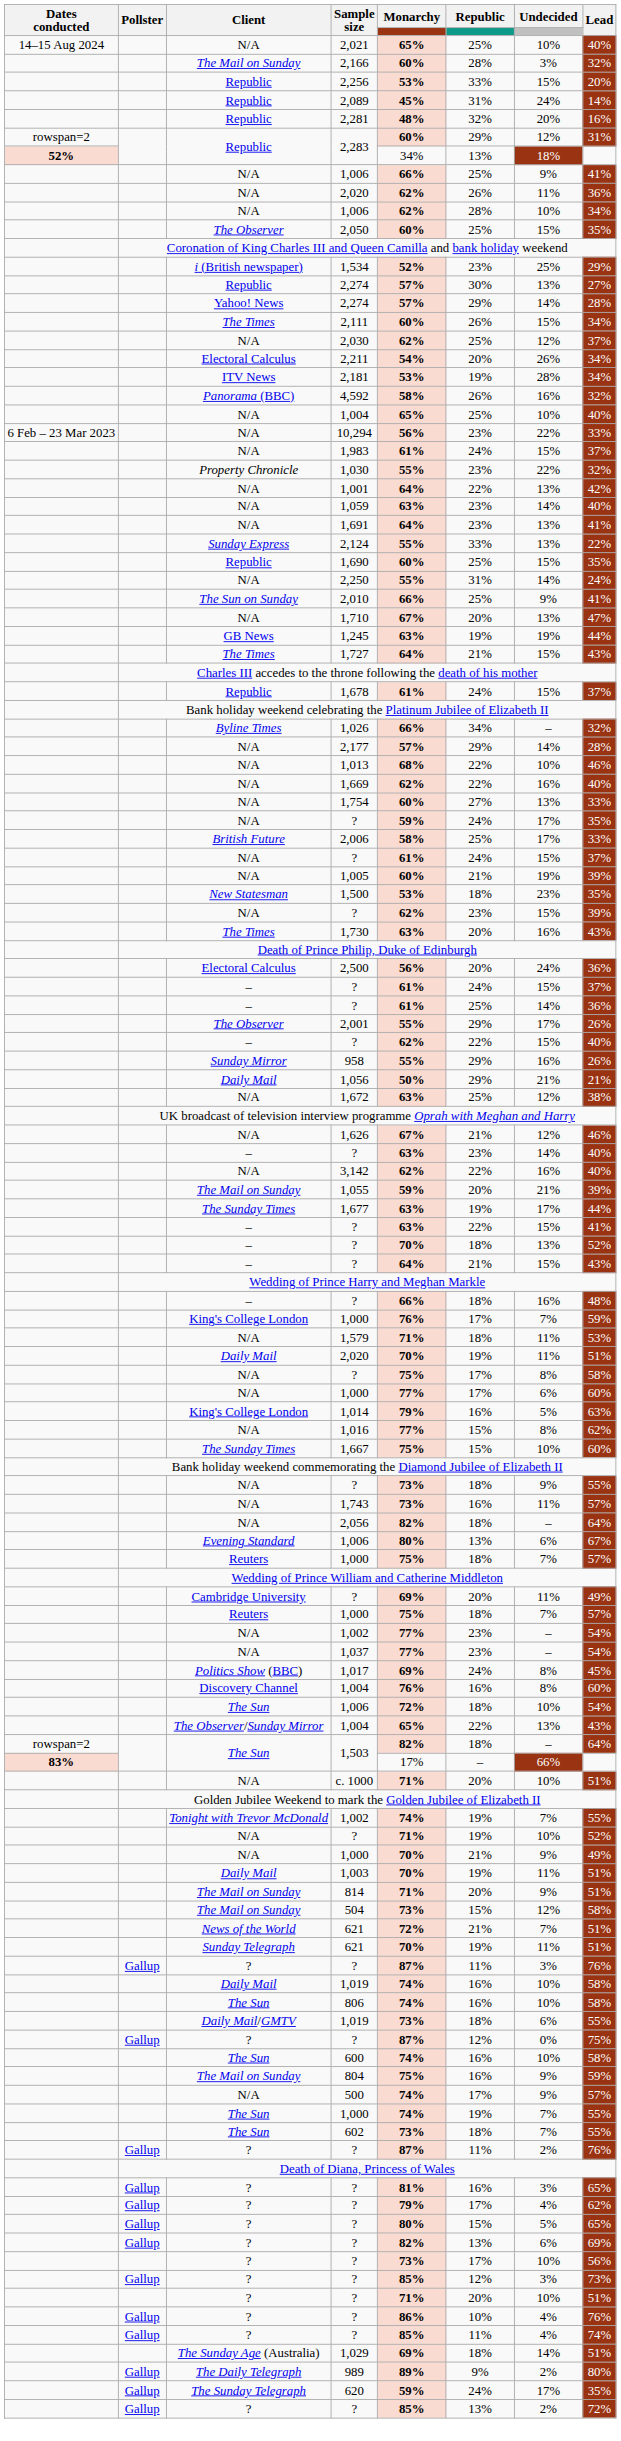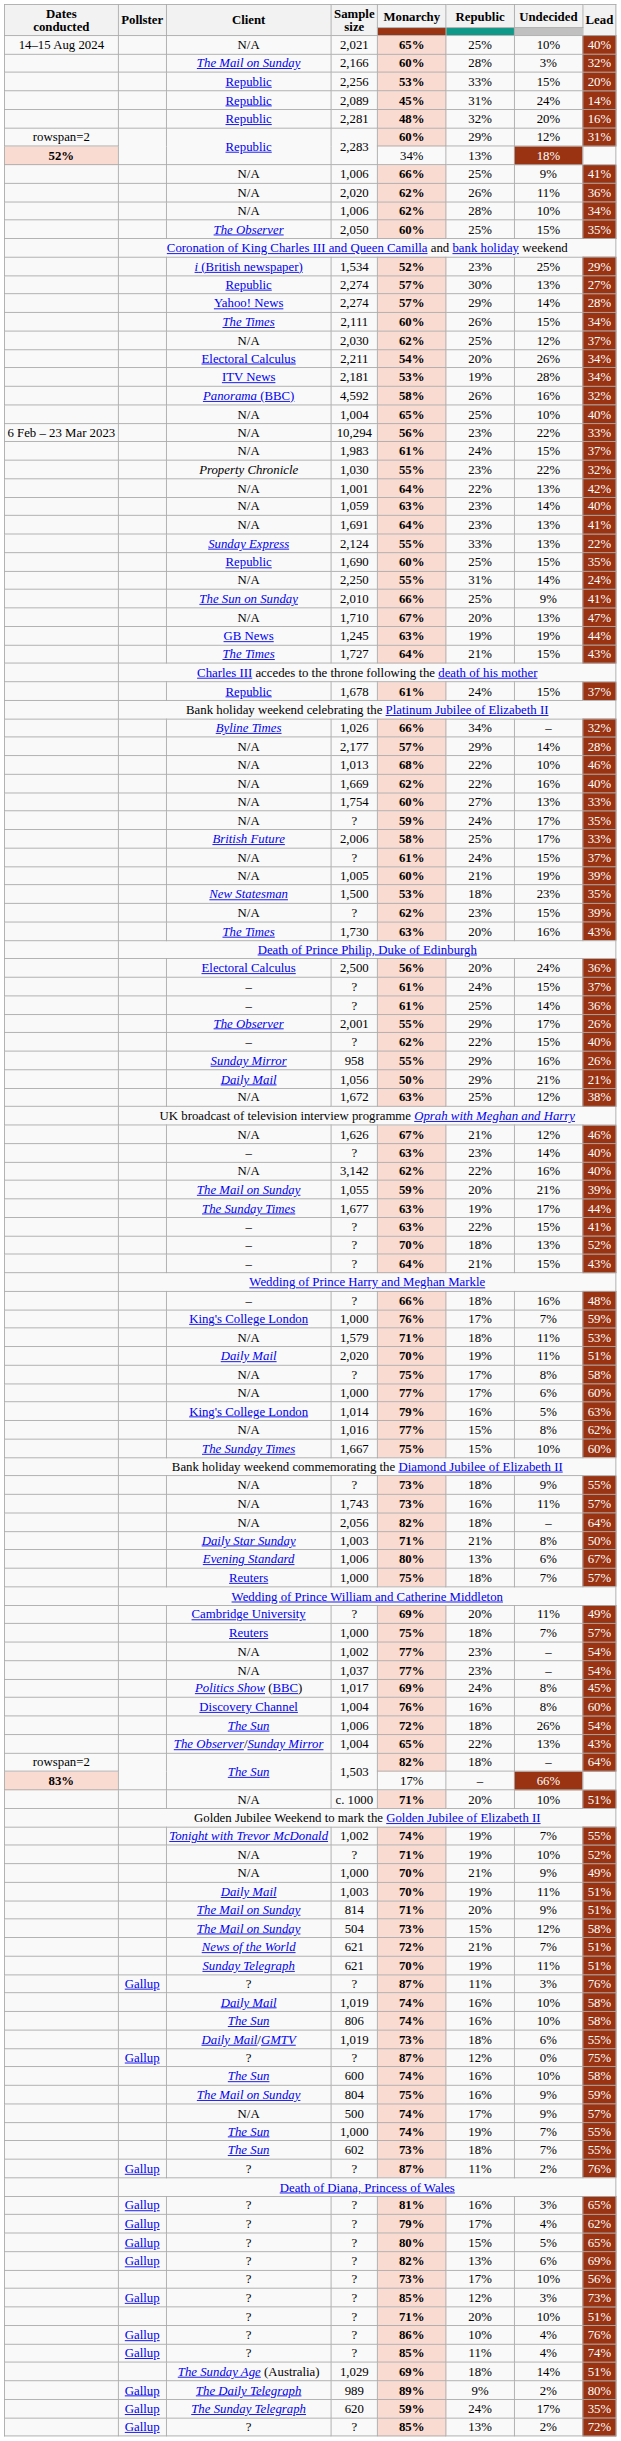+ row: (249, 1541)
(548, 1707) 10% -> (548, 1726) 26%
